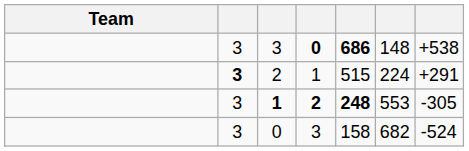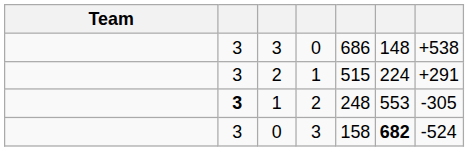(316, 47) bold -> (316, 47) normal
(355, 47) bold -> (355, 47) normal
(237, 76) bold -> (237, 76) normal
(237, 104) normal -> (237, 104) bold
(277, 104) bold -> (277, 104) normal
(316, 104) bold -> (316, 104) normal
(355, 104) bold -> (355, 104) normal
(395, 132) normal -> (395, 132) bold
